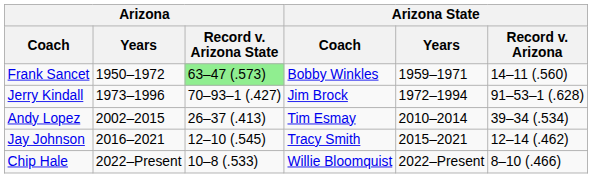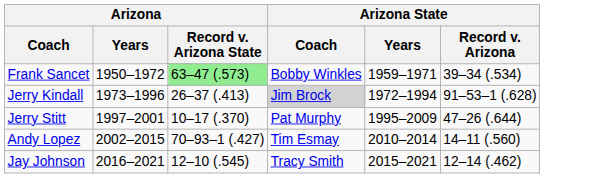(529, 74) 14–11 (.560) -> (482, 74) 39–34 (.534)
(234, 96) 70–93–1 (.427) -> (210, 96) 26–37 (.413)
(318, 96) no background -> (301, 96) lightgrey background
+ row: (37, 118)
(227, 118) 26–37 (.413) -> (218, 140) 70–93–1 (.427)
(530, 118) 39–34 (.534) -> (482, 140) 14–11 (.560)
- row: (38, 161)
